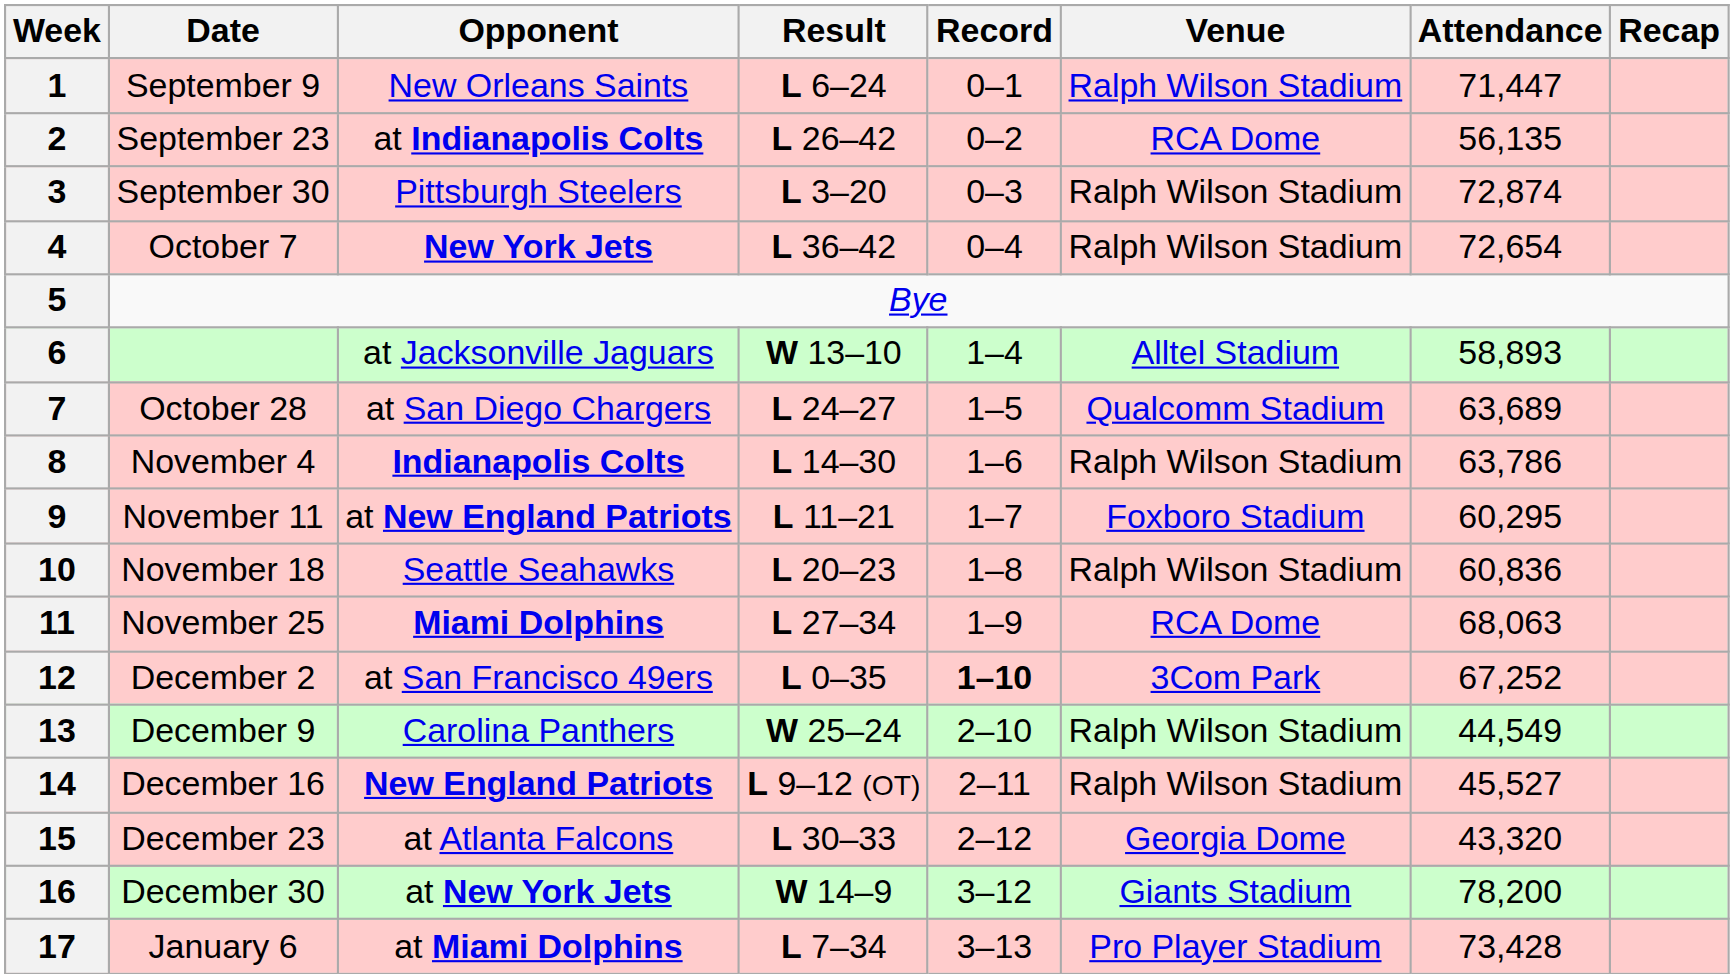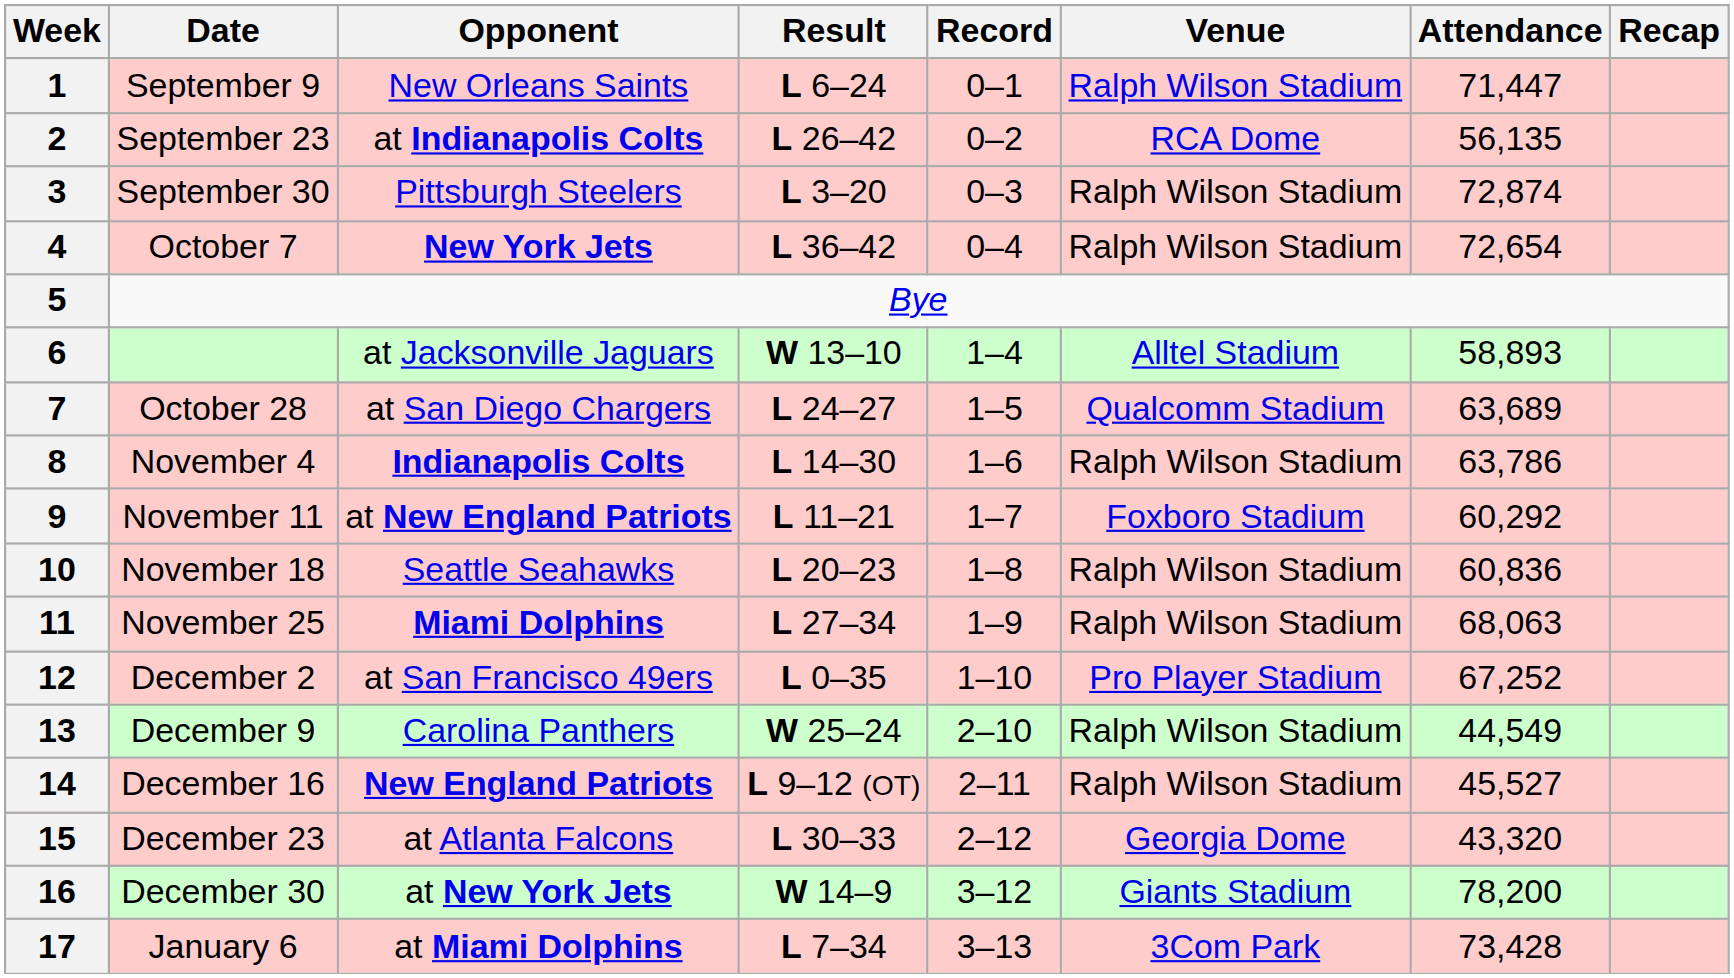(1510, 515) 60,295 -> (1510, 515) 60,292
(1235, 623) RCA Dome -> (1235, 623) Ralph Wilson Stadium
(994, 676) bold -> (994, 676) normal
(1235, 676) 3Com Park -> (1235, 676) Pro Player Stadium
(1235, 945) Pro Player Stadium -> (1235, 945) 3Com Park
